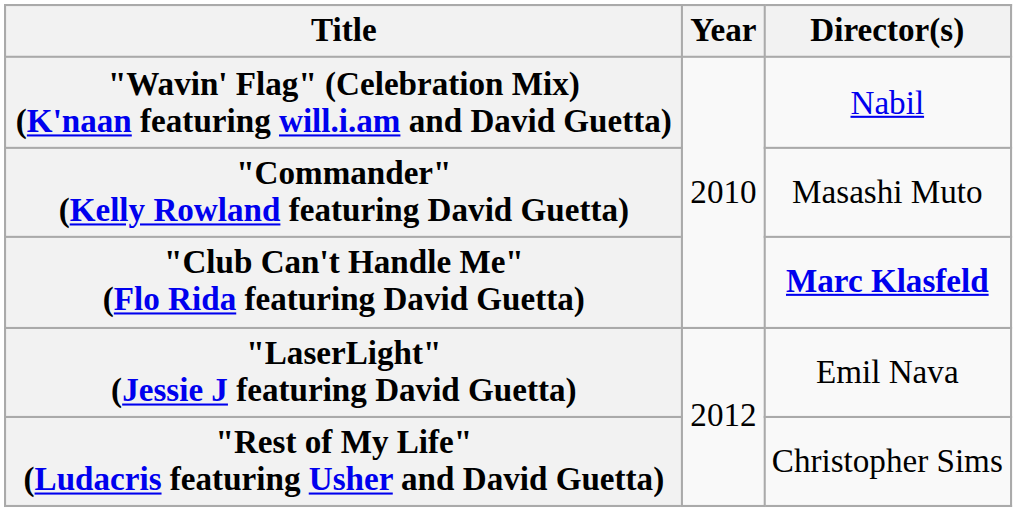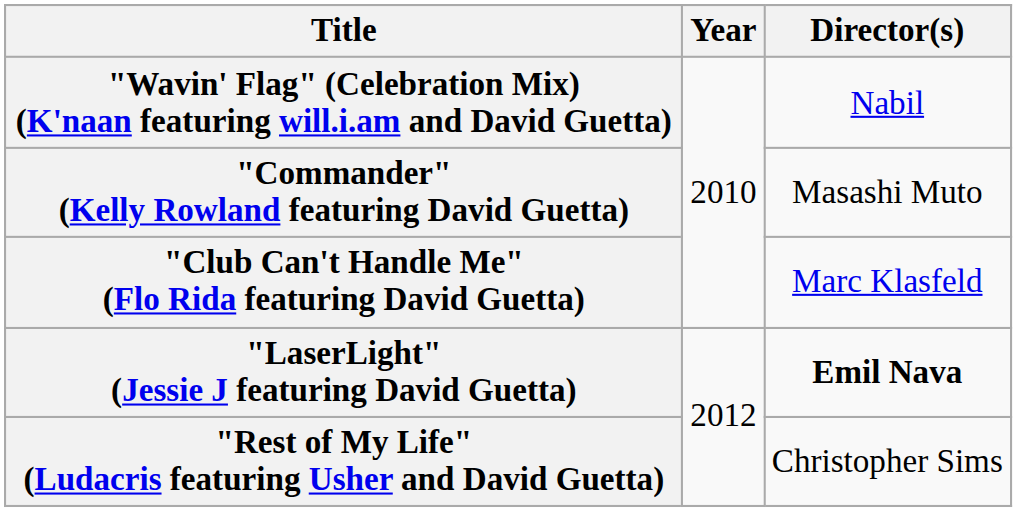(887, 281) bold -> (887, 281) normal
(887, 371) normal -> (887, 371) bold
